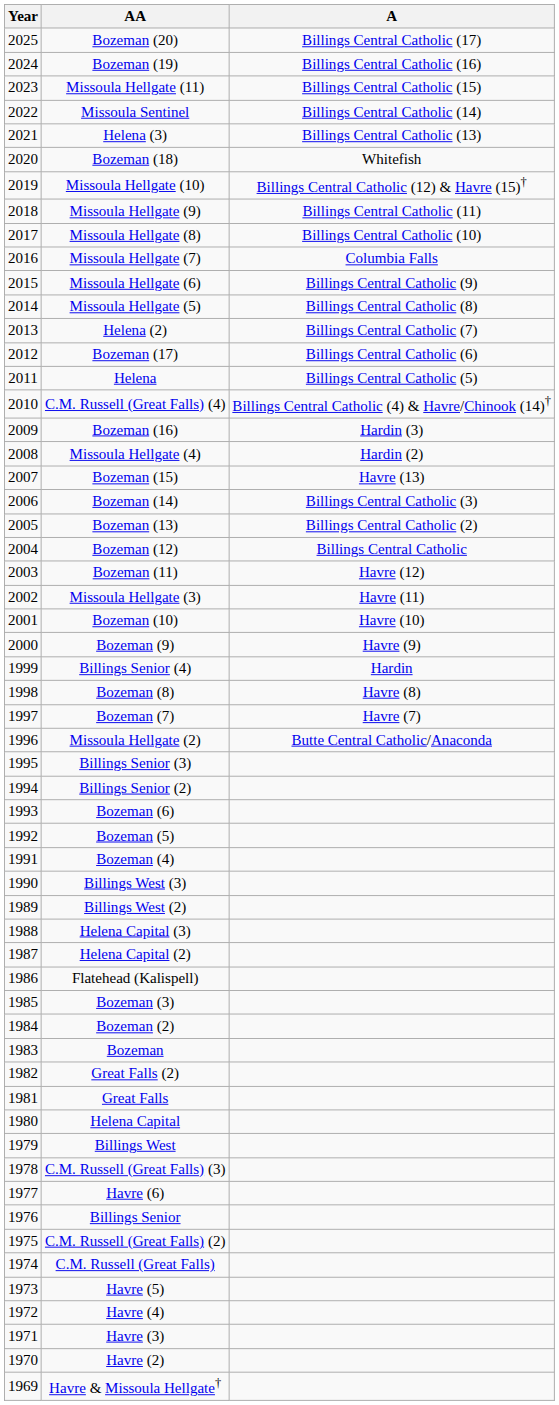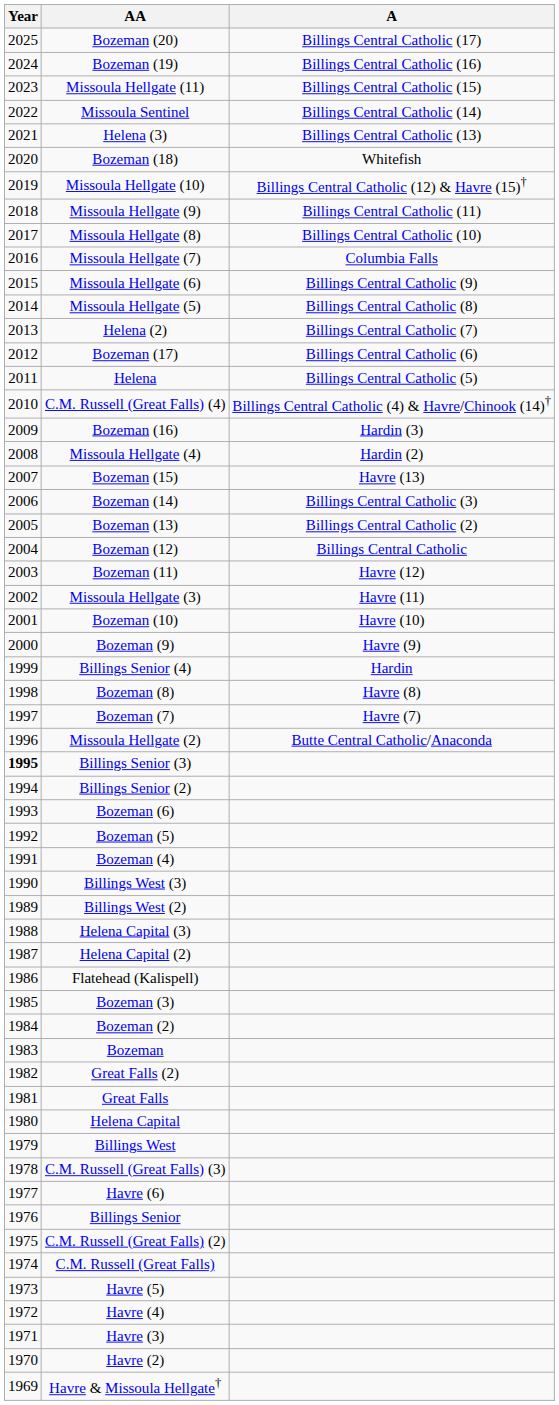(23, 763) normal -> (23, 763) bold
